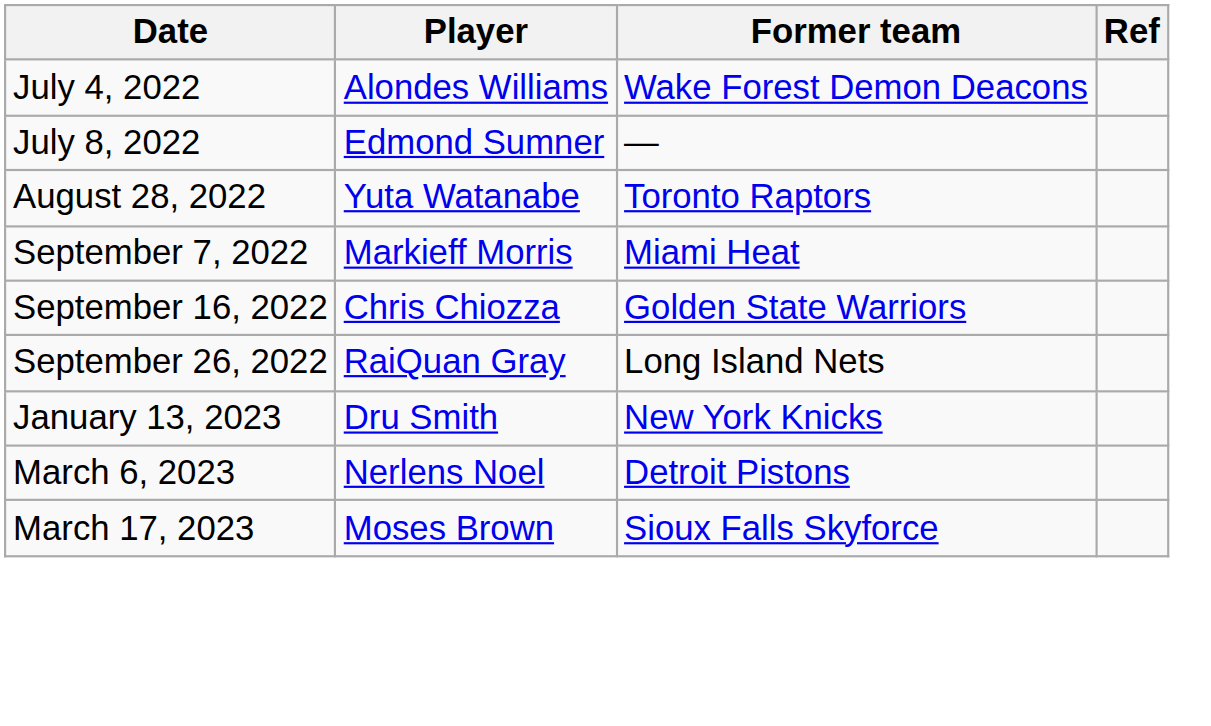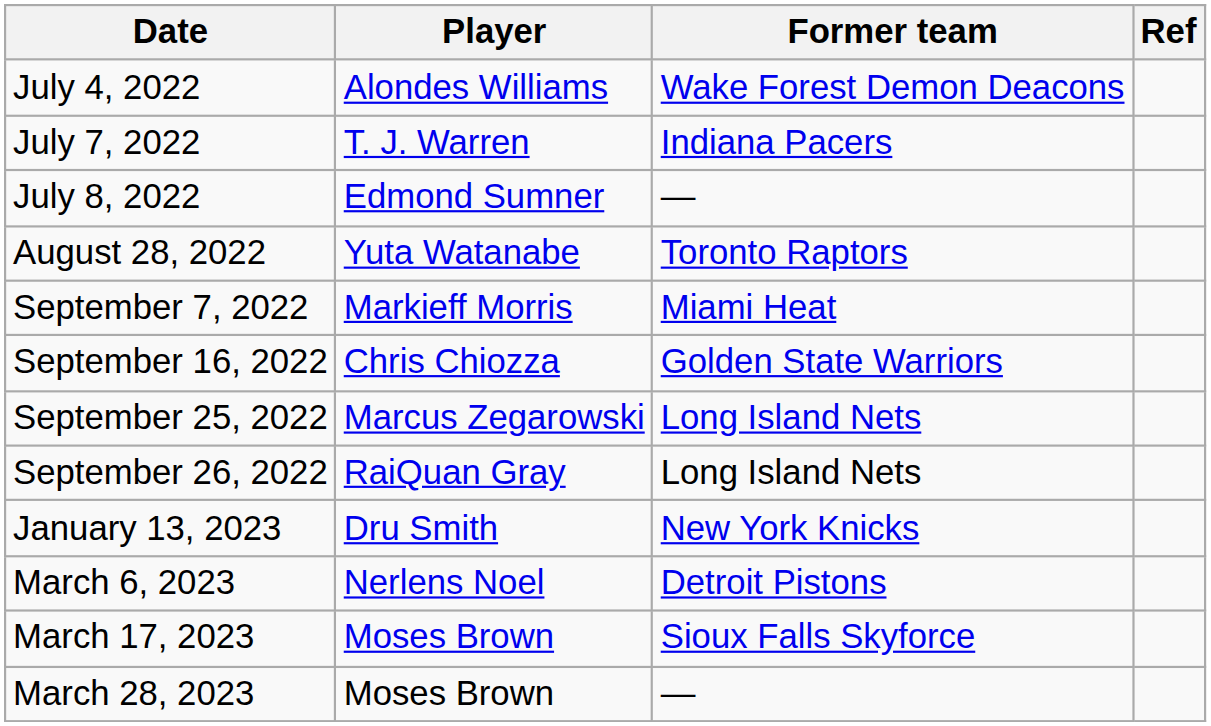+ row: (107, 142)
+ row: (170, 417)
+ row: (134, 692)
